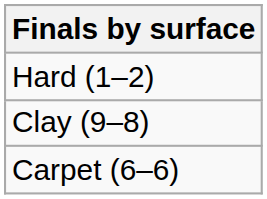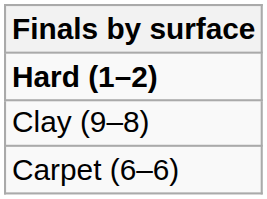(83, 76) normal -> (85, 76) bold
